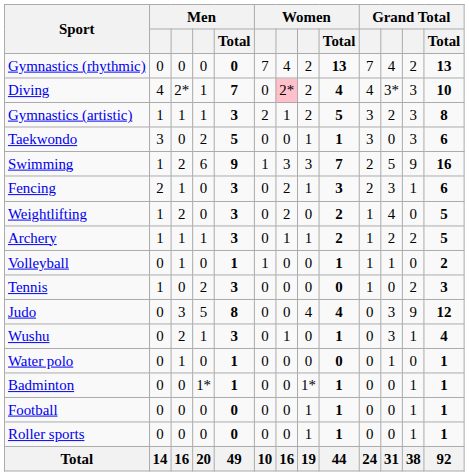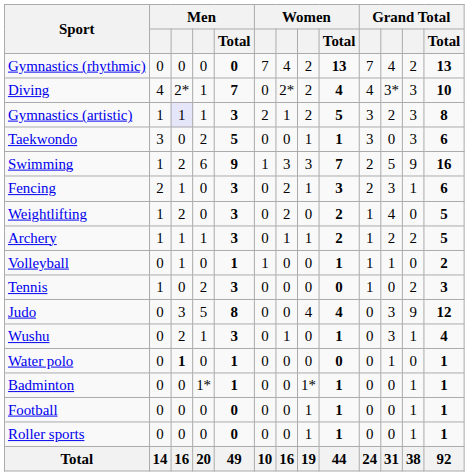(287, 90) pink background -> (287, 90) no background
(182, 115) no background -> (182, 115) lavender background
(182, 360) normal -> (182, 360) bold
